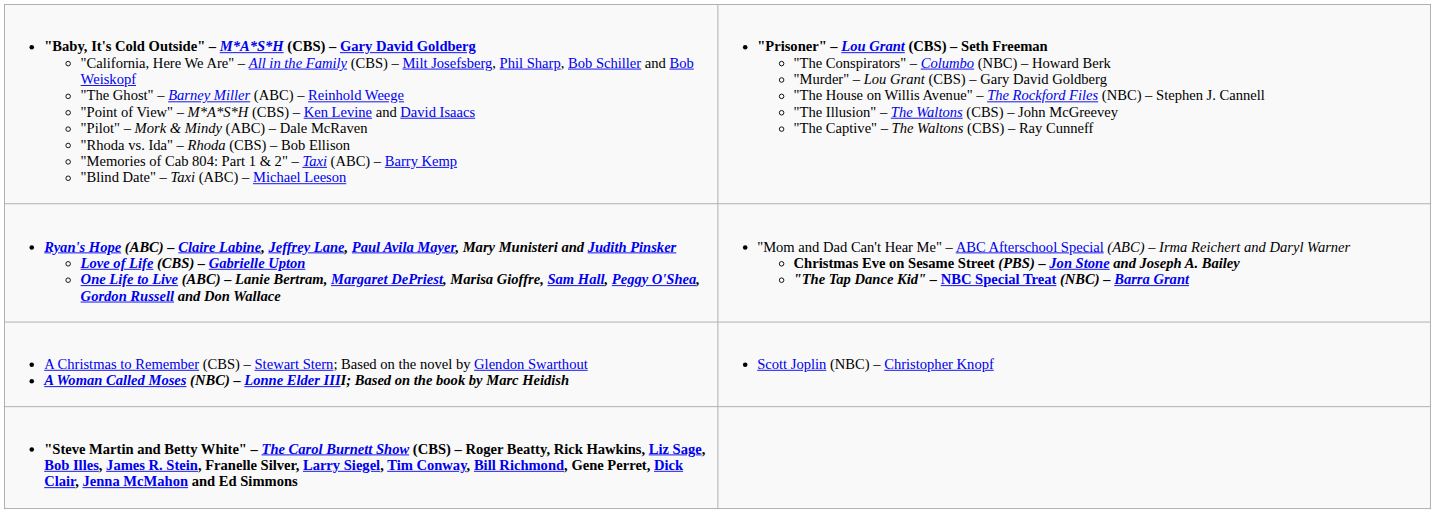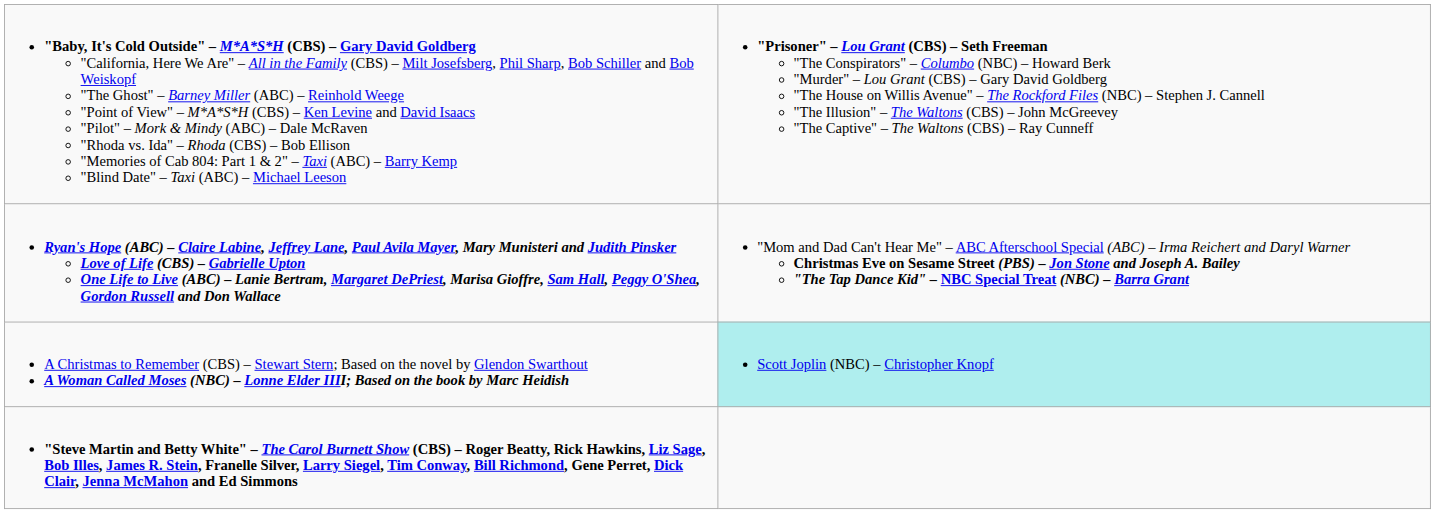(1074, 364) no background -> (1074, 364) paleturquoise background
